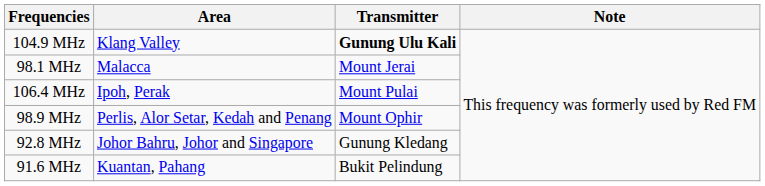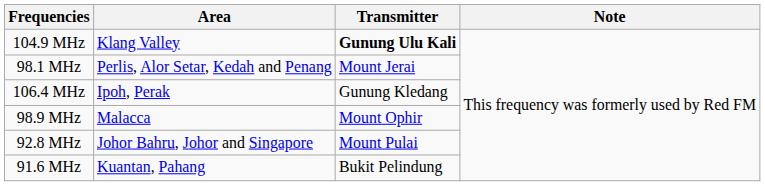(124, 67) Malacca -> (214, 67) Perlis, Alor Setar, Kedah and Penang
(378, 92) Mount Pulai -> (393, 92) Gunung Kledang
(214, 117) Perlis, Alor Setar, Kedah and Penang -> (124, 117) Malacca
(393, 142) Gunung Kledang -> (378, 142) Mount Pulai
